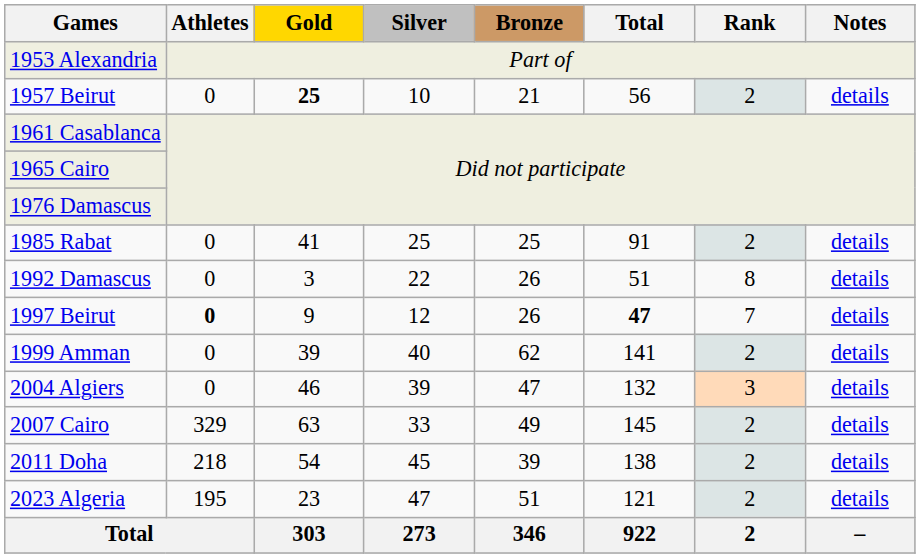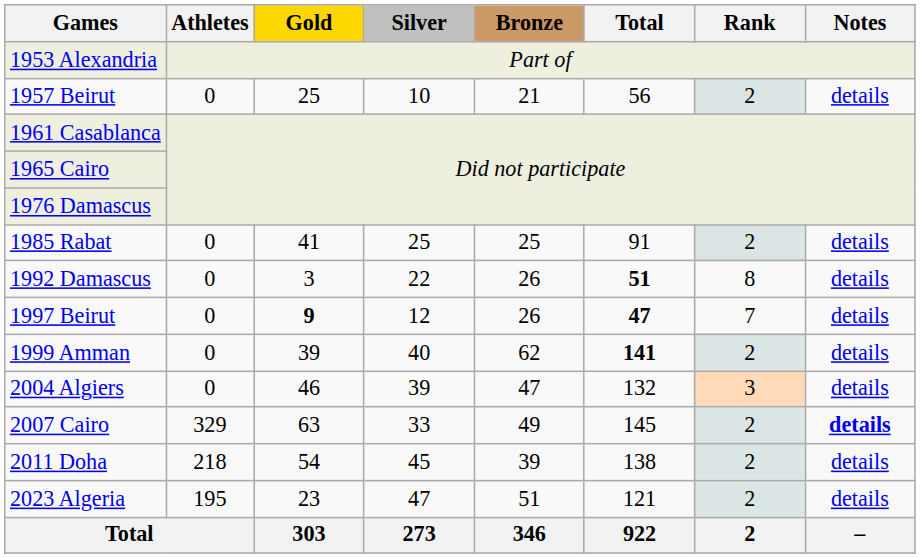(309, 96) bold -> (309, 96) normal
(640, 279) normal -> (640, 279) bold
(210, 315) bold -> (210, 315) normal
(309, 315) normal -> (309, 315) bold
(640, 352) normal -> (640, 352) bold
(860, 425) normal -> (860, 425) bold
